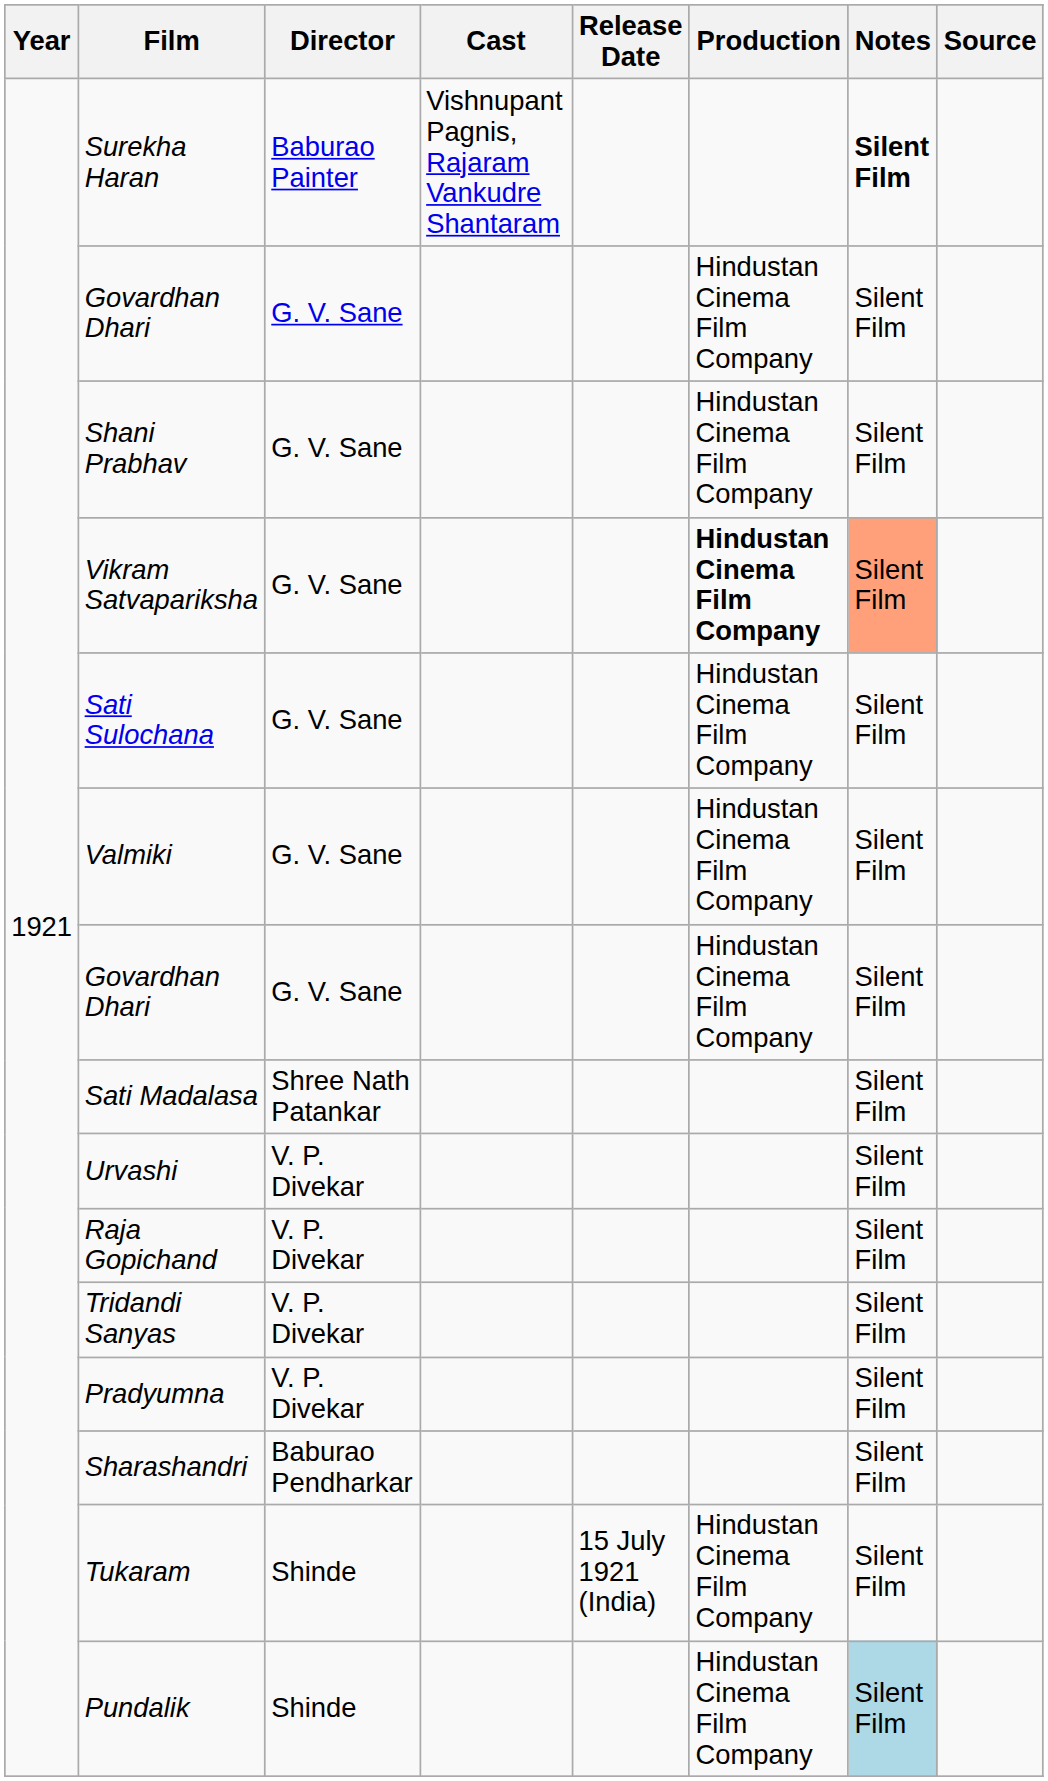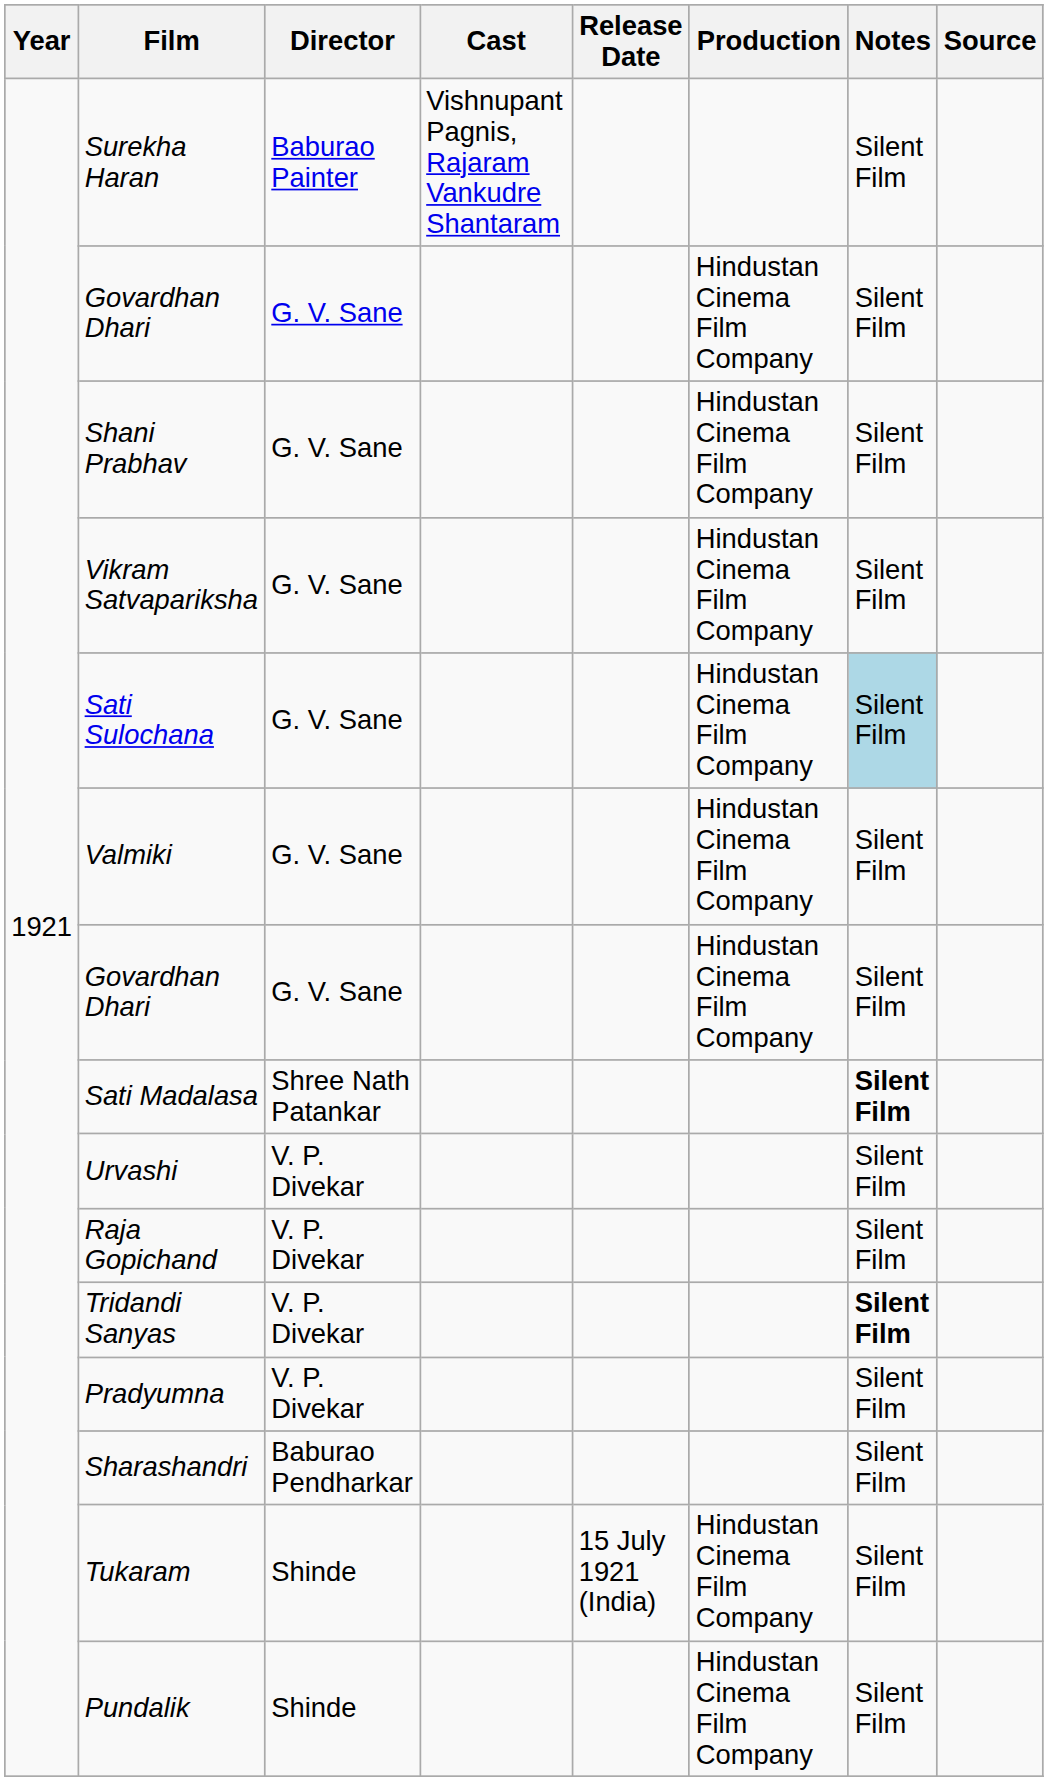(892, 161) bold -> (889, 161) normal
(762, 584) bold -> (757, 584) normal
(889, 584) lightsalmon background -> (889, 584) no background
(889, 720) no background -> (889, 720) lightblue background
(889, 1096) normal -> (892, 1096) bold
(889, 1319) normal -> (892, 1319) bold
(889, 1708) lightblue background -> (889, 1708) no background
